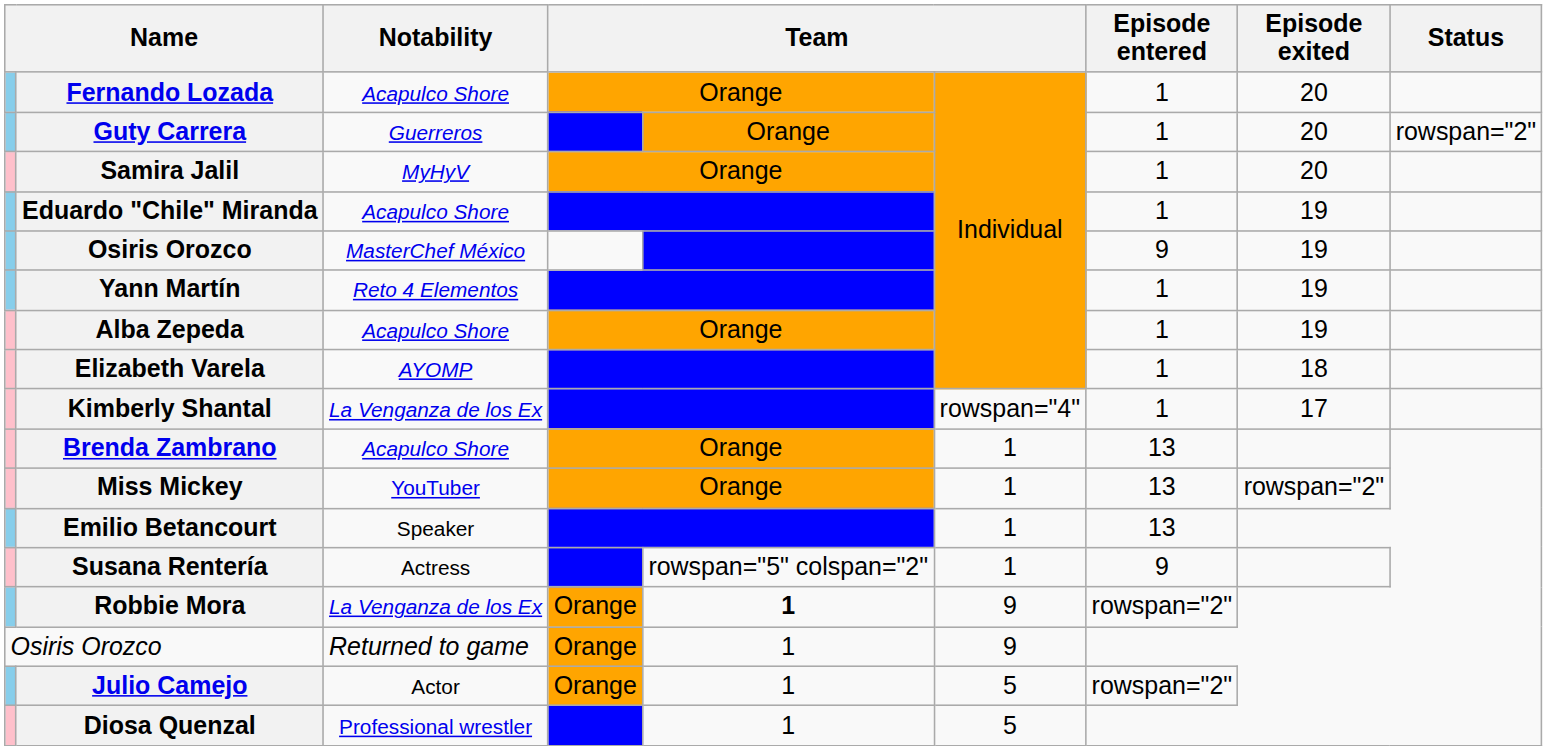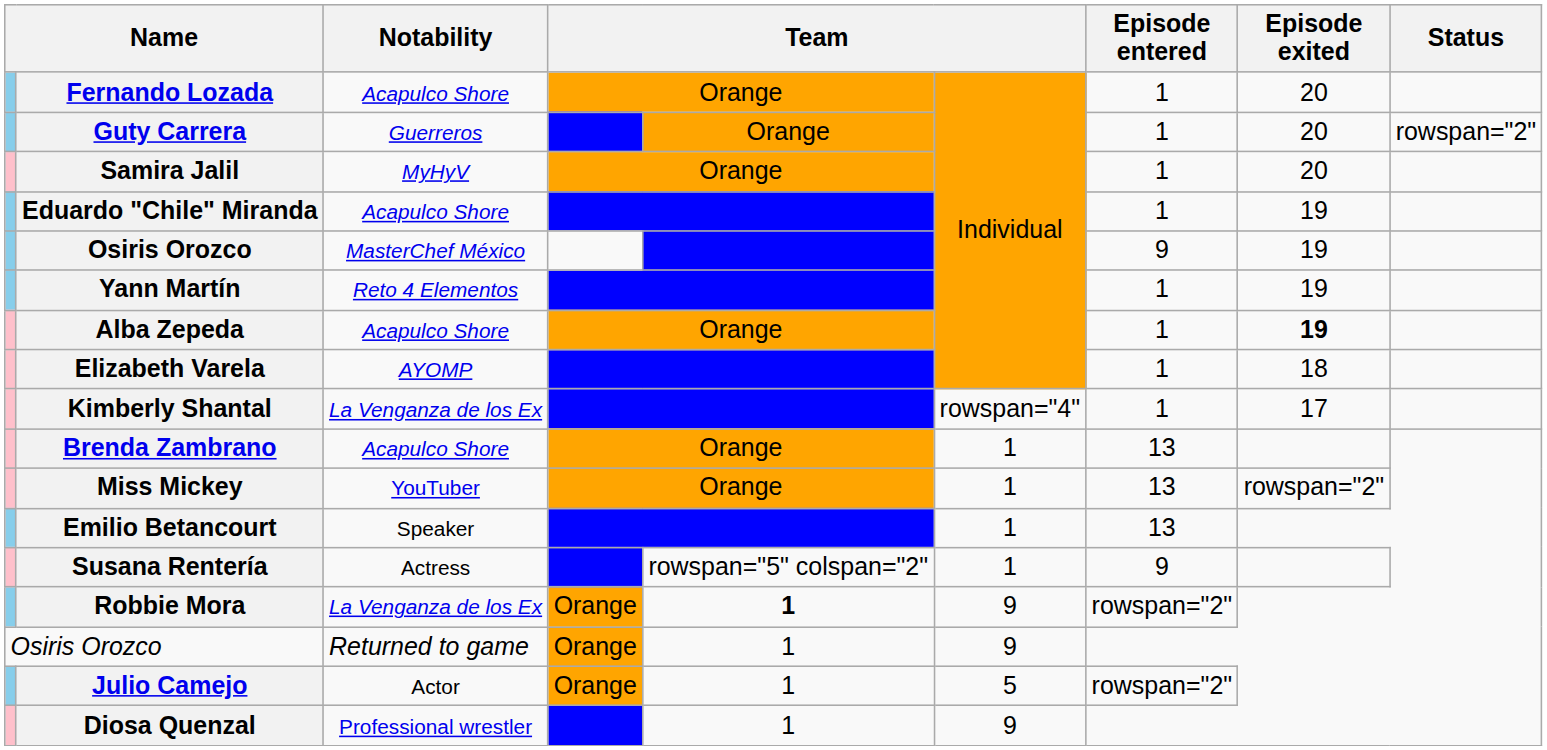(1314, 329) normal -> (1314, 329) bold
(1010, 725) 5 -> (1010, 725) 9
